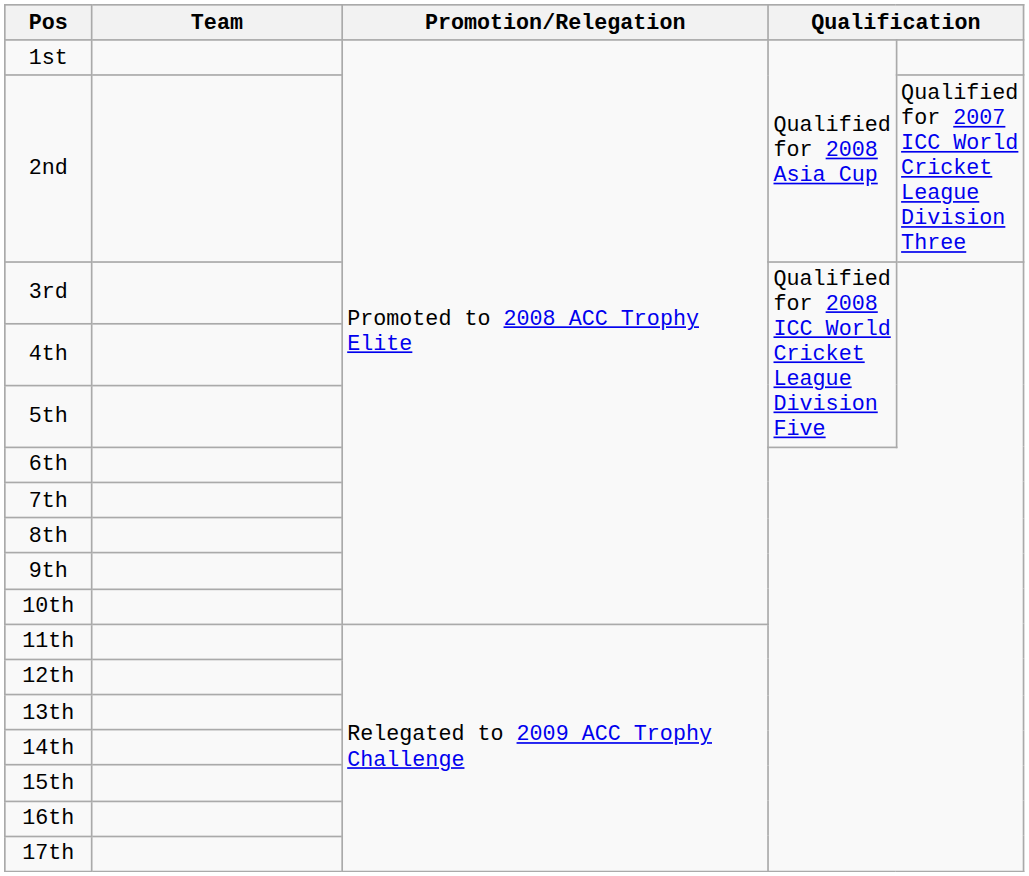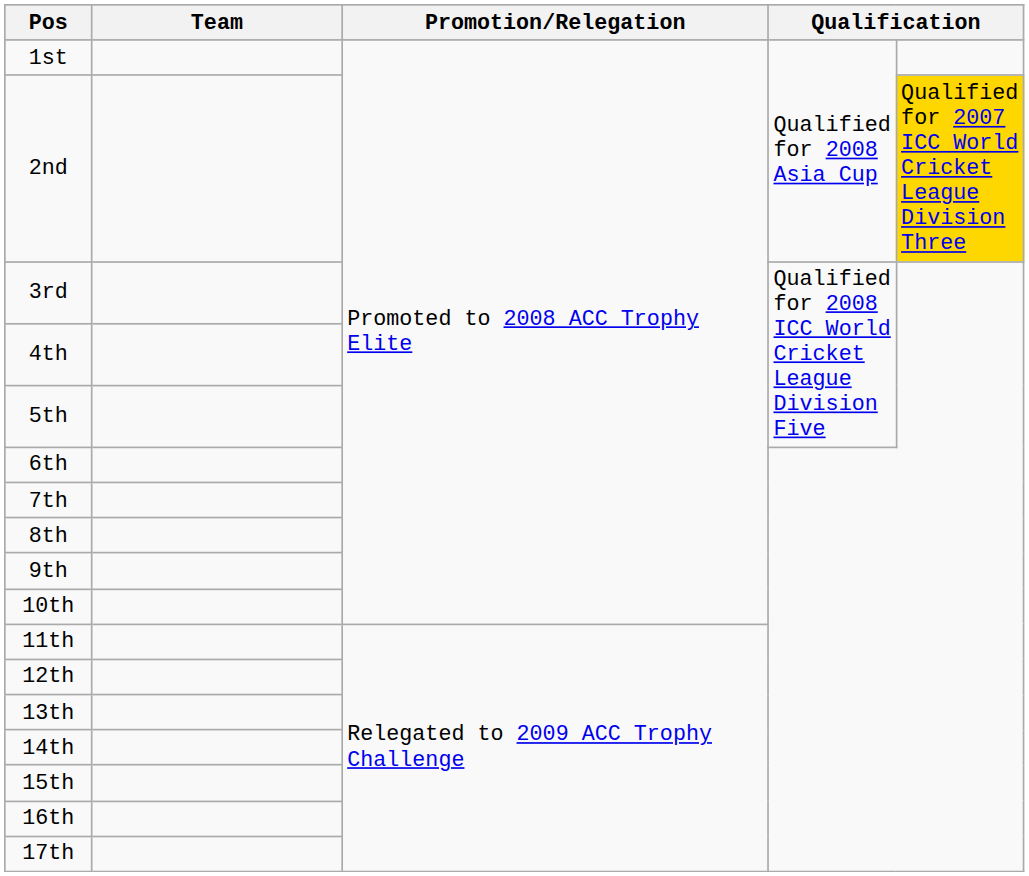(960, 168) no background -> (960, 168) gold background
